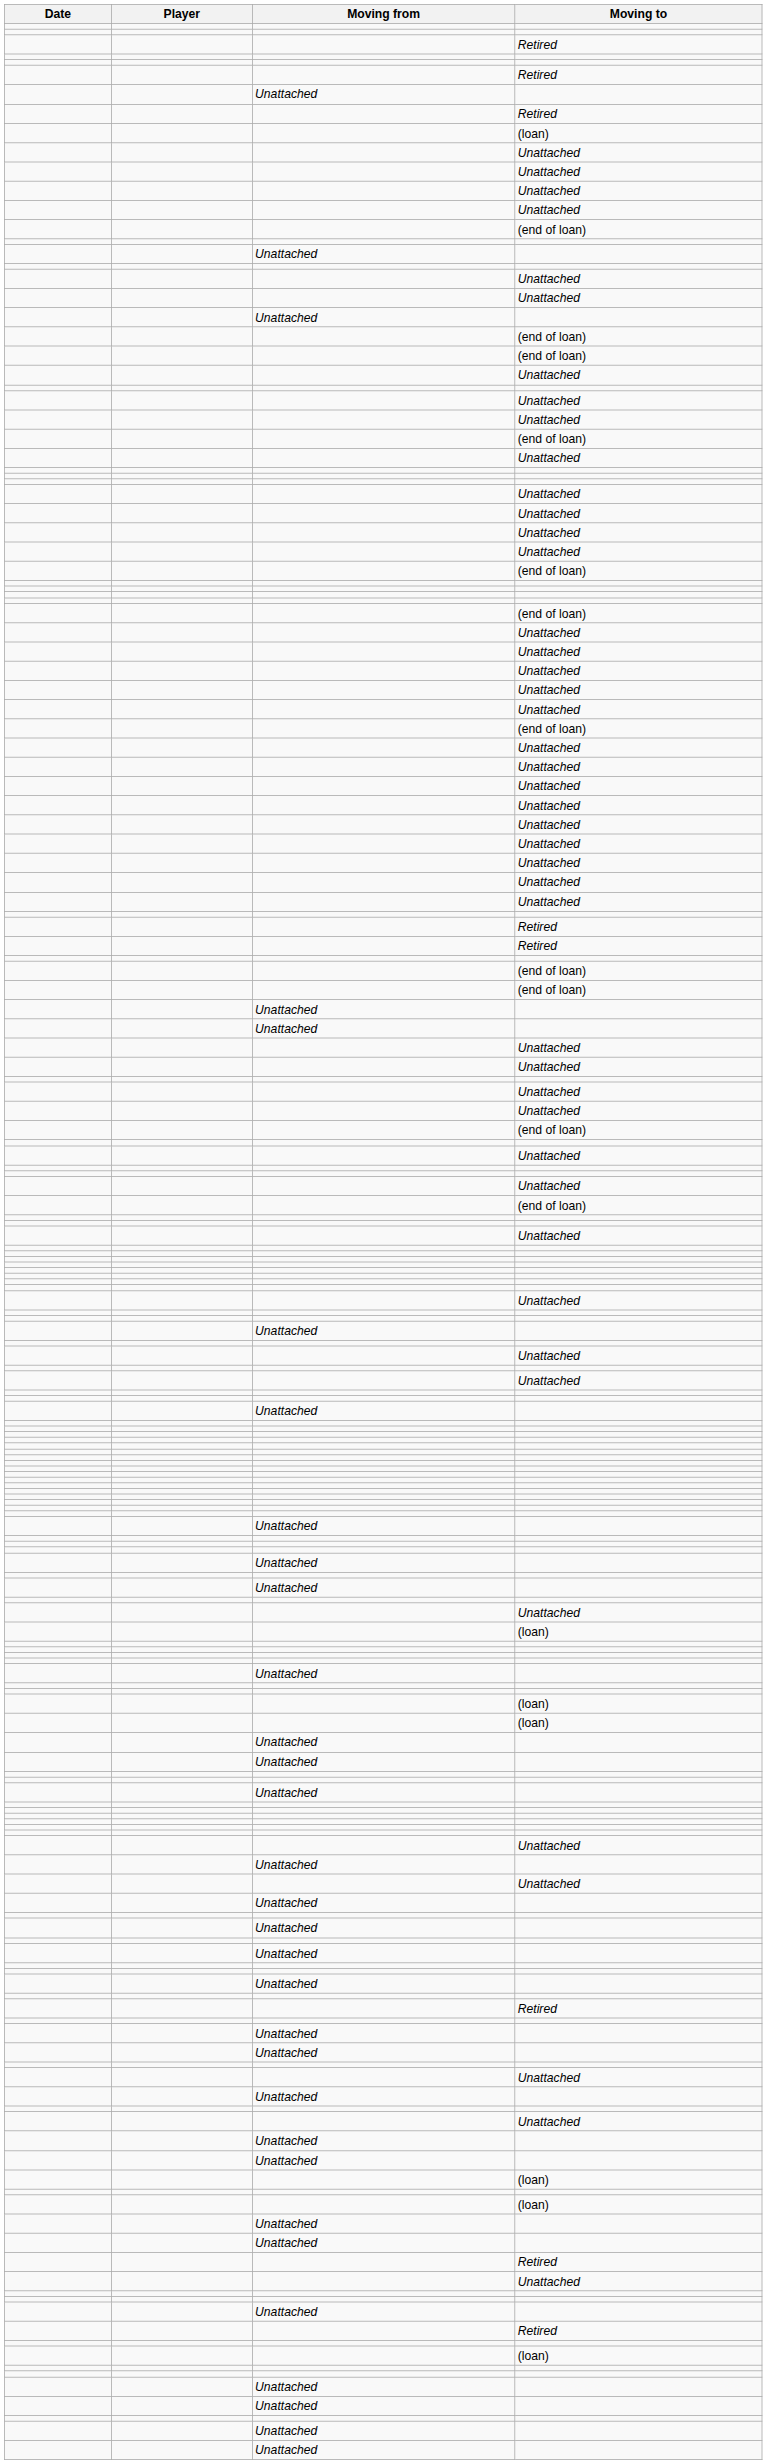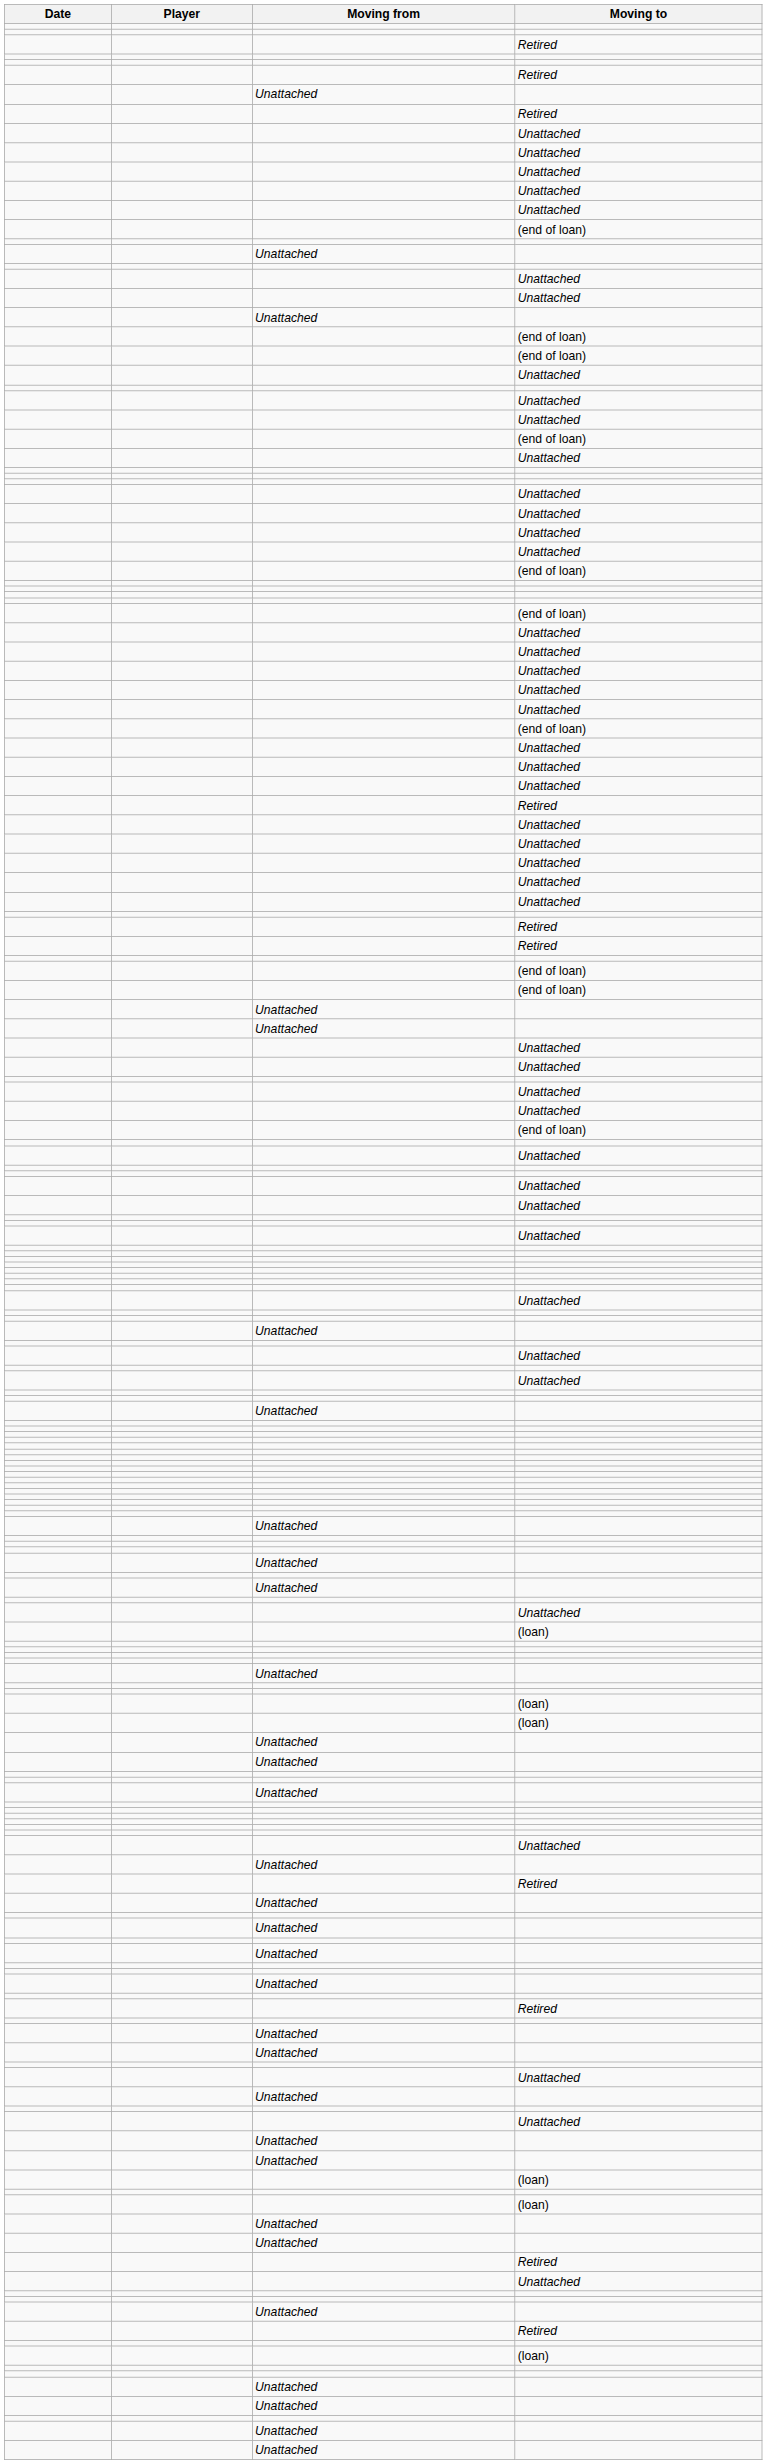(533, 133) (loan) -> (549, 133) Unattached
(549, 806) Unattached -> (537, 806) Retired
(552, 1205) (end of loan) -> (549, 1205) Unattached
(549, 1884) Unattached -> (537, 1884) Retired
